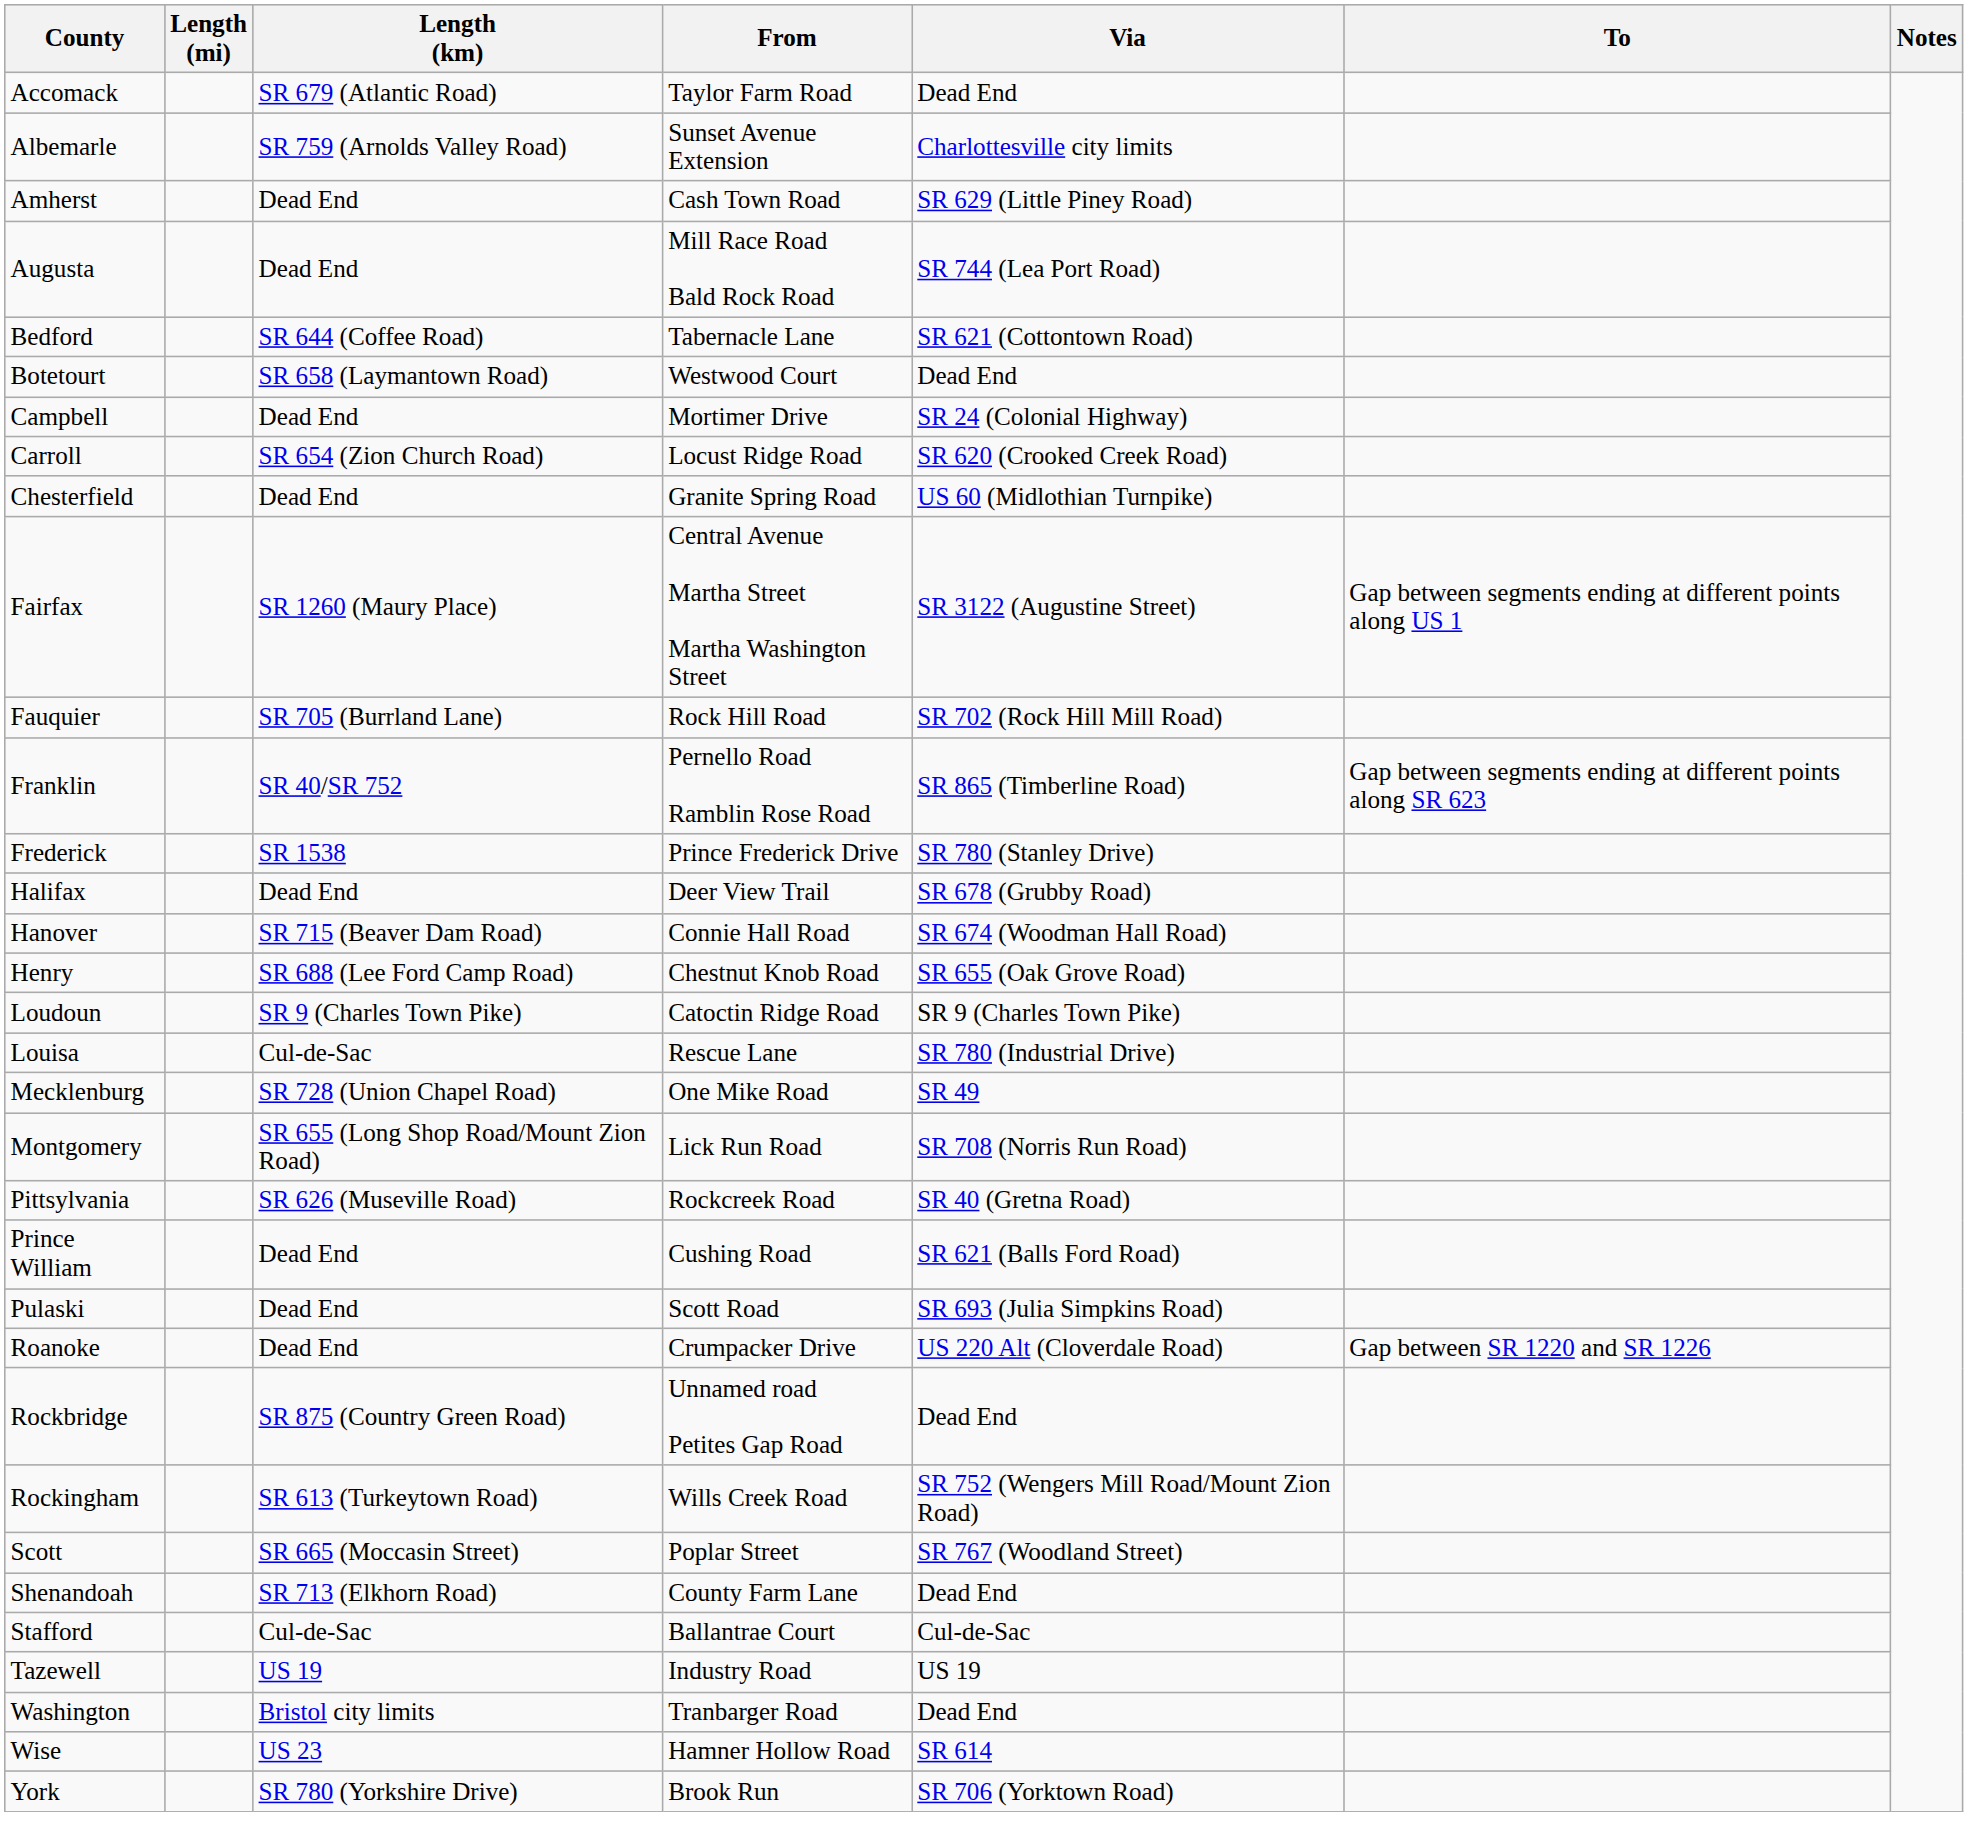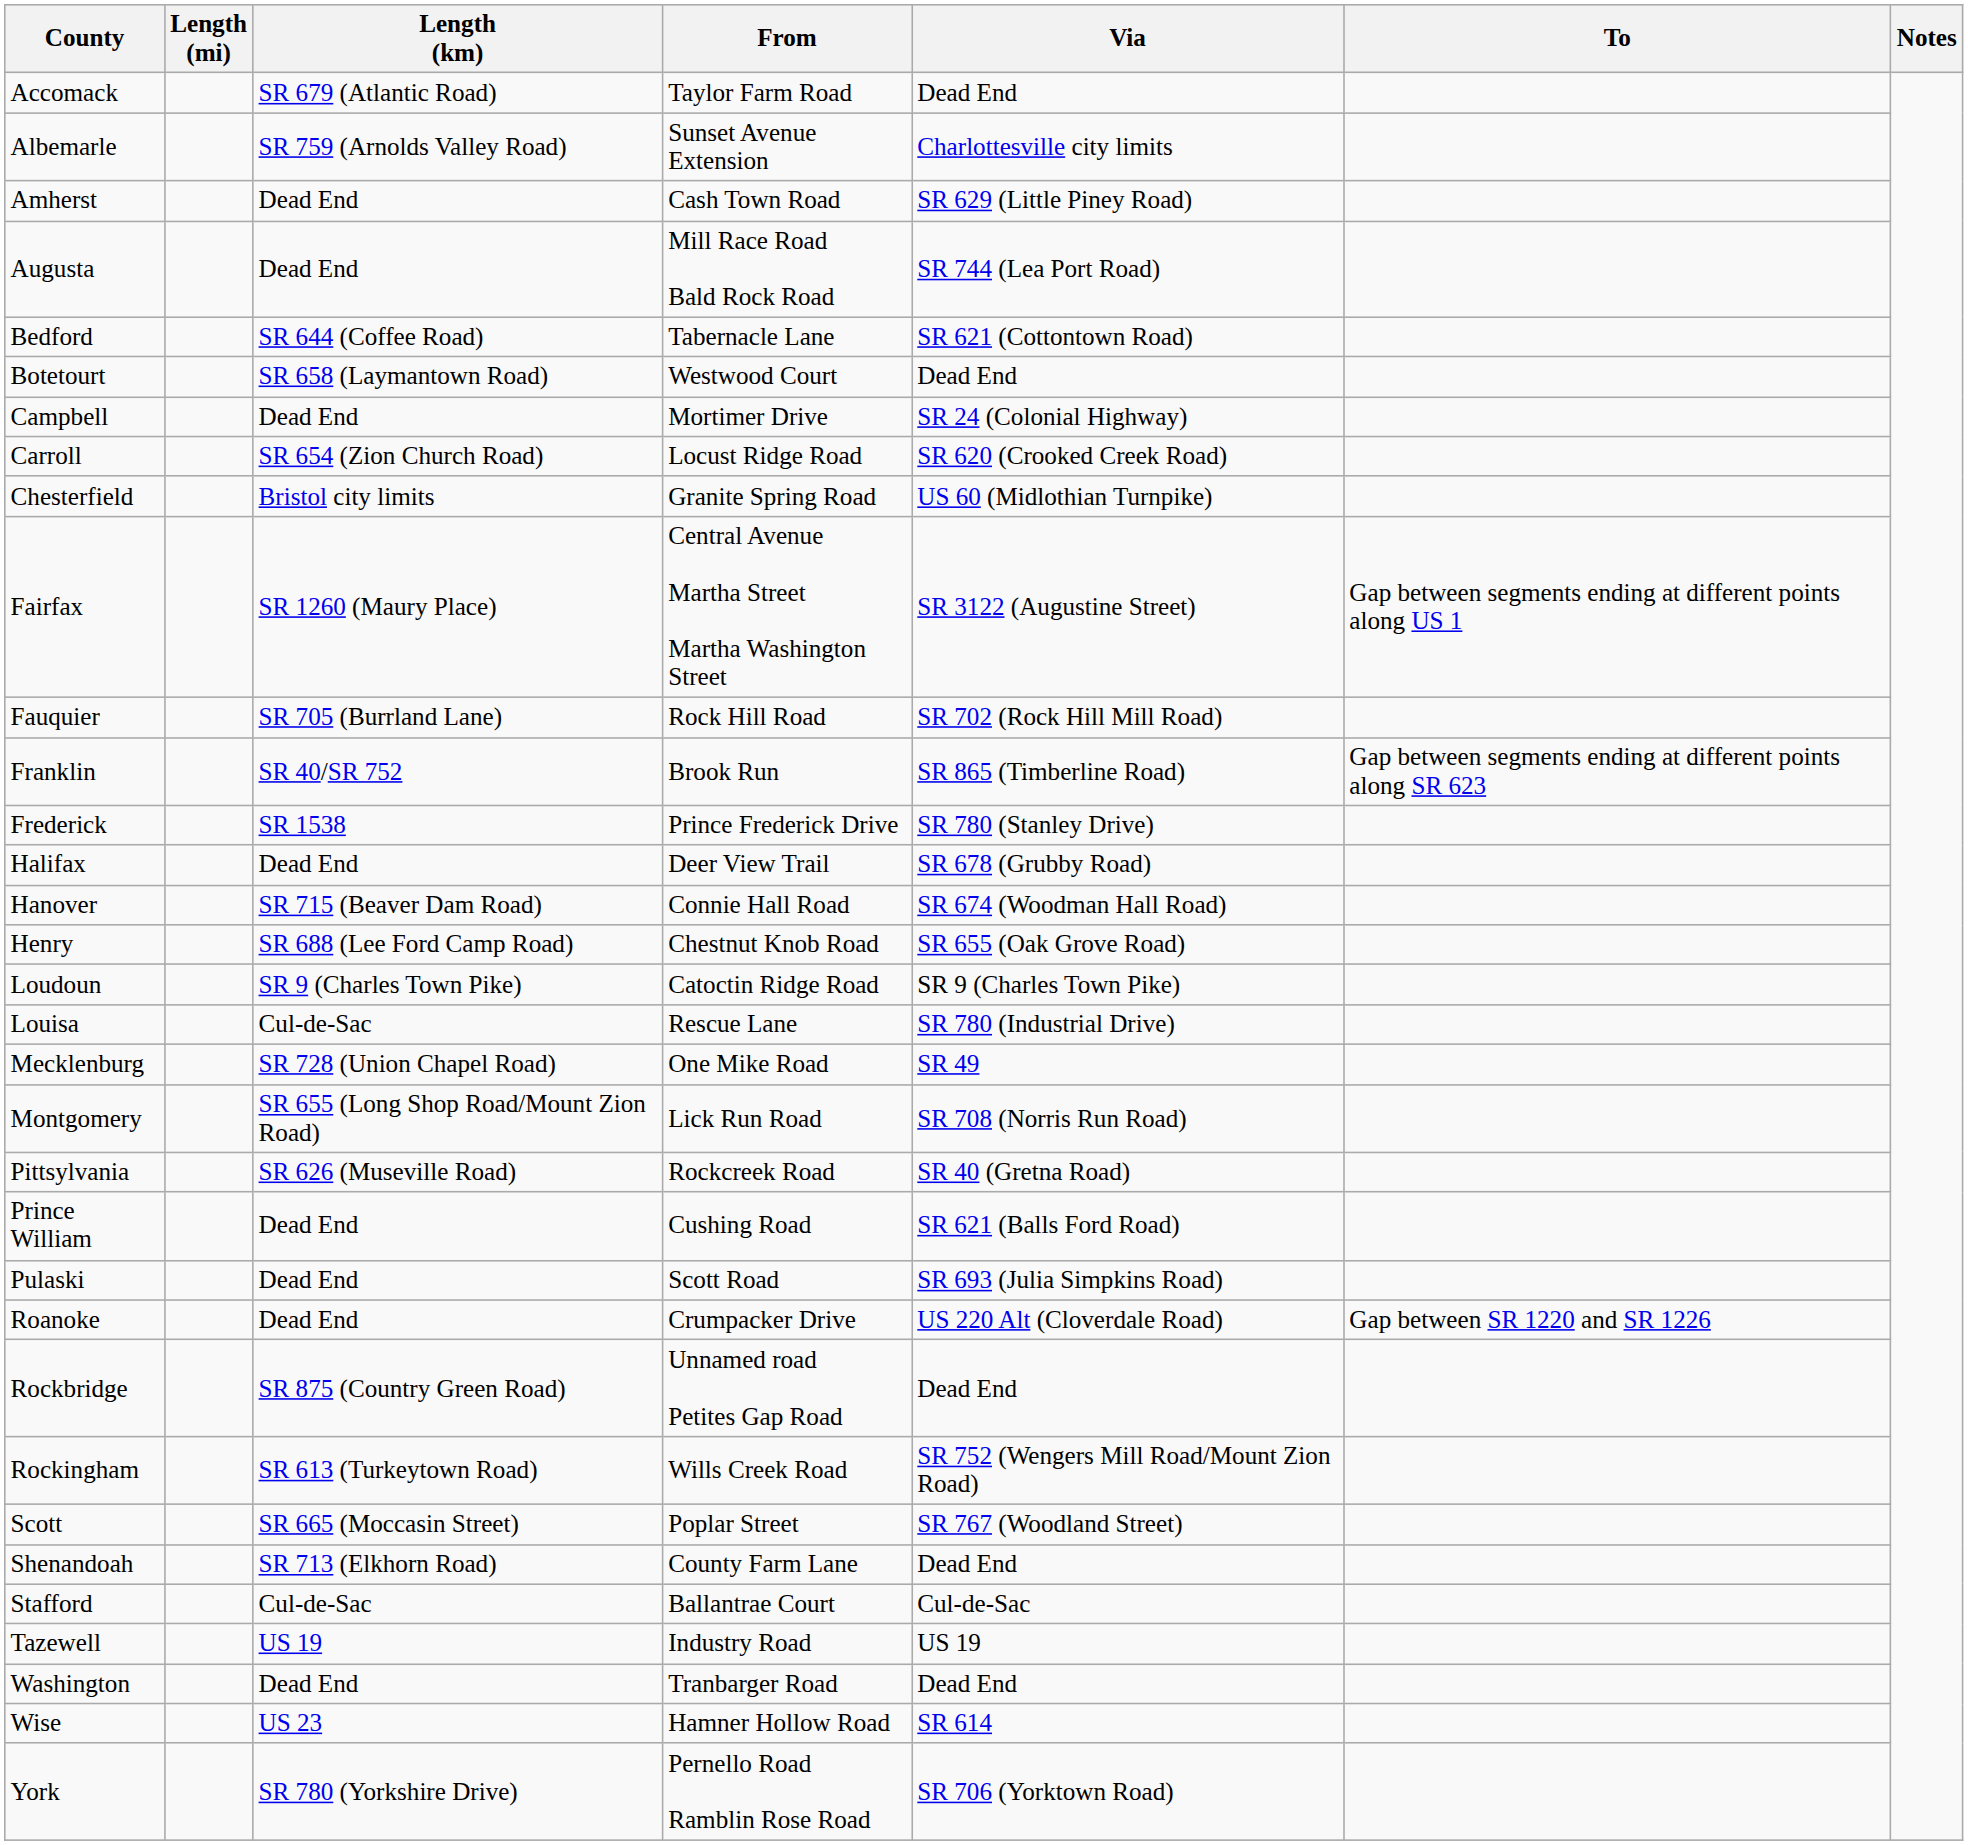(308, 496) Dead End -> (347, 496) Bristol city limits
(769, 785) Pernello Road Ramblin Rose Road -> (724, 770) Brook Run
(347, 1711) Bristol city limits -> (308, 1683) Dead End
(724, 1791) Brook Run -> (769, 1791) Pernello Road Ramblin Rose Road
